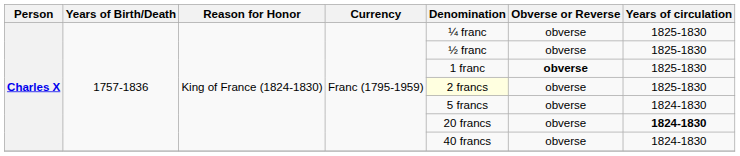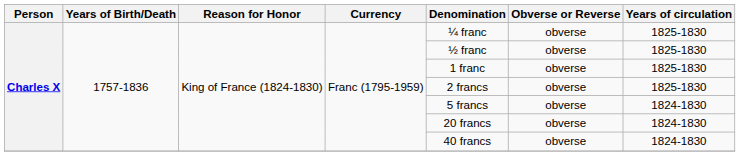(566, 69) bold -> (566, 69) normal
(467, 87) lightyellow background -> (467, 87) no background
(679, 123) bold -> (679, 123) normal
